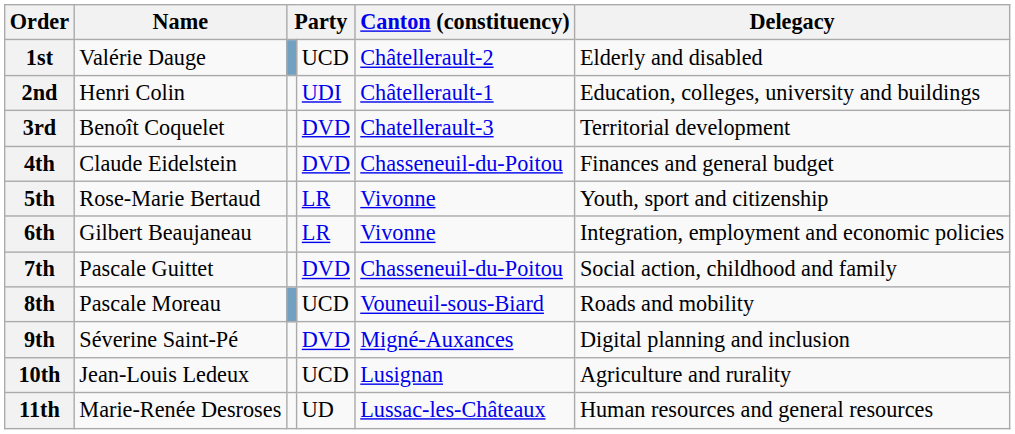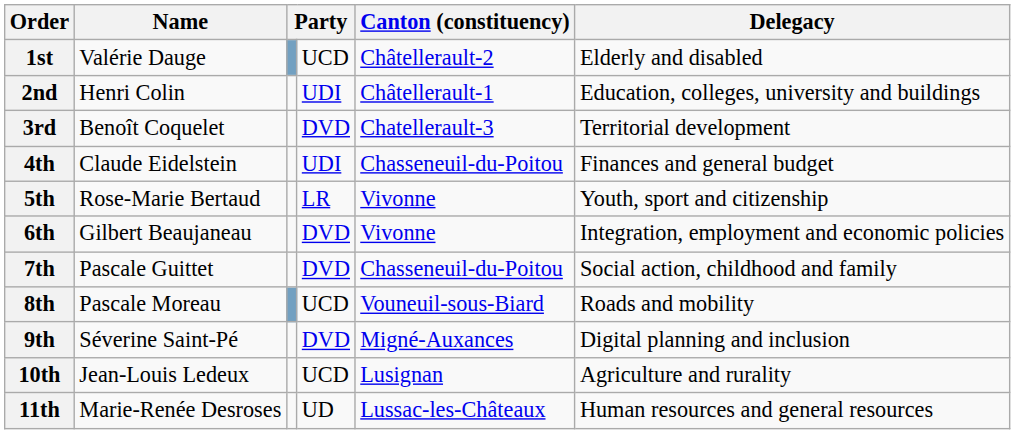(326, 163) DVD -> (322, 163) UDI
(316, 233) LR -> (326, 233) DVD
